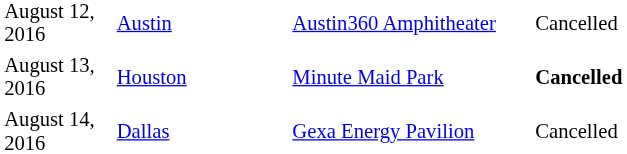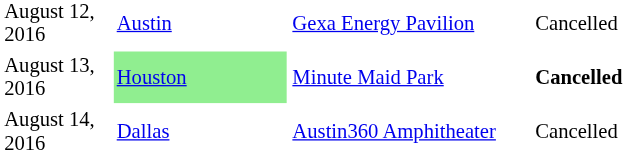(394, 22) Austin360 Amphitheater -> (383, 22) Gexa Energy Pavilion
(152, 77) no background -> (152, 77) lightgreen background
(383, 131) Gexa Energy Pavilion -> (394, 131) Austin360 Amphitheater
